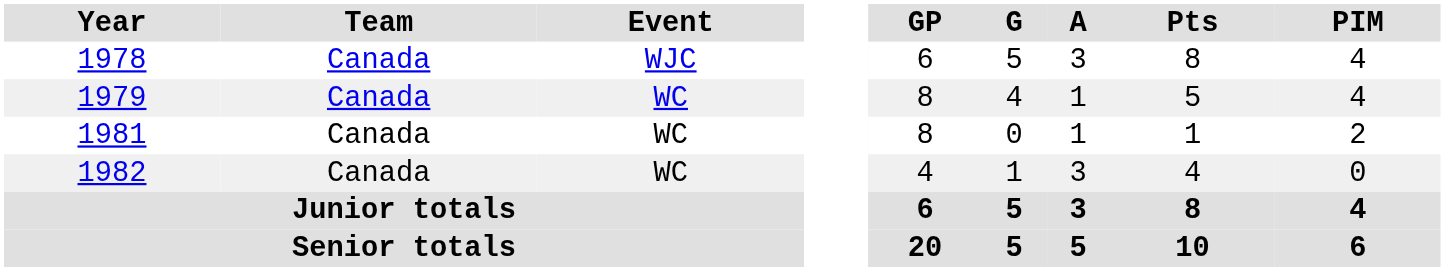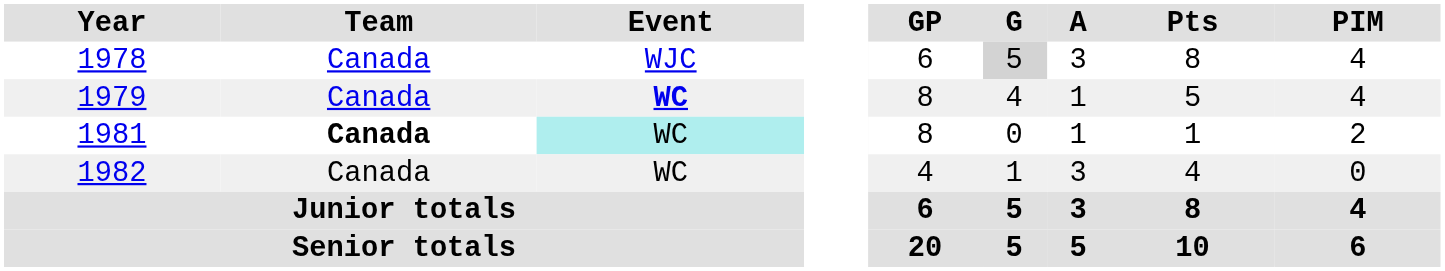(1014, 60) no background -> (1014, 60) lightgrey background
(671, 98) normal -> (671, 98) bold
(379, 135) normal -> (379, 135) bold
(671, 135) no background -> (671, 135) paleturquoise background
